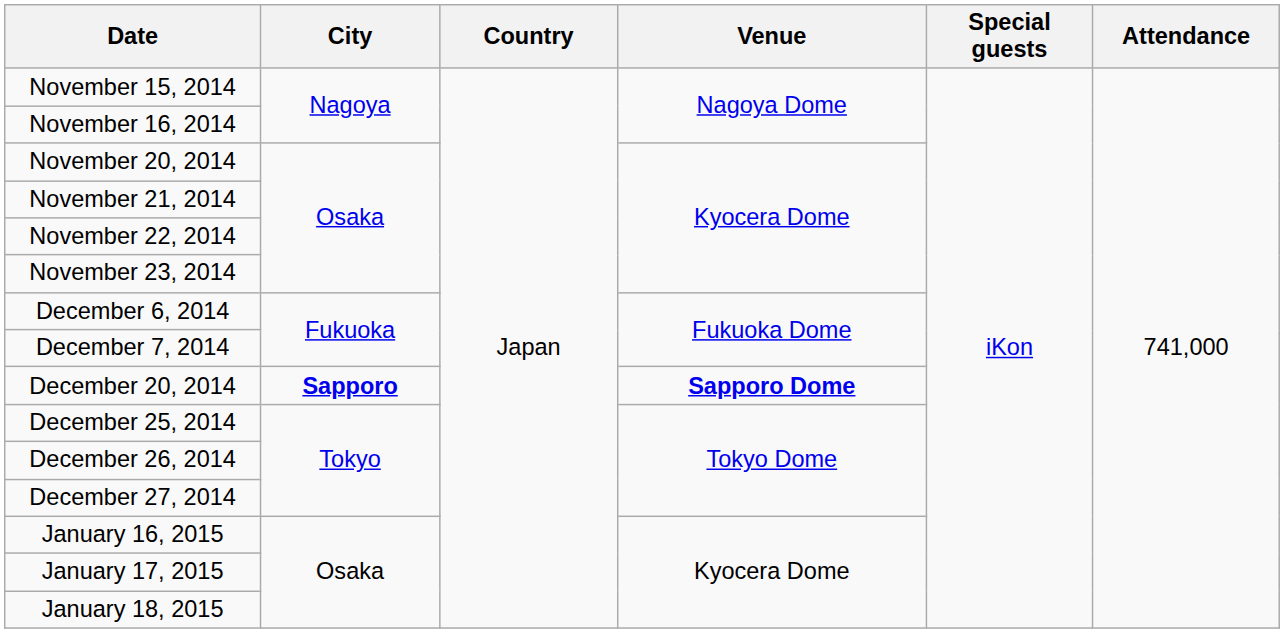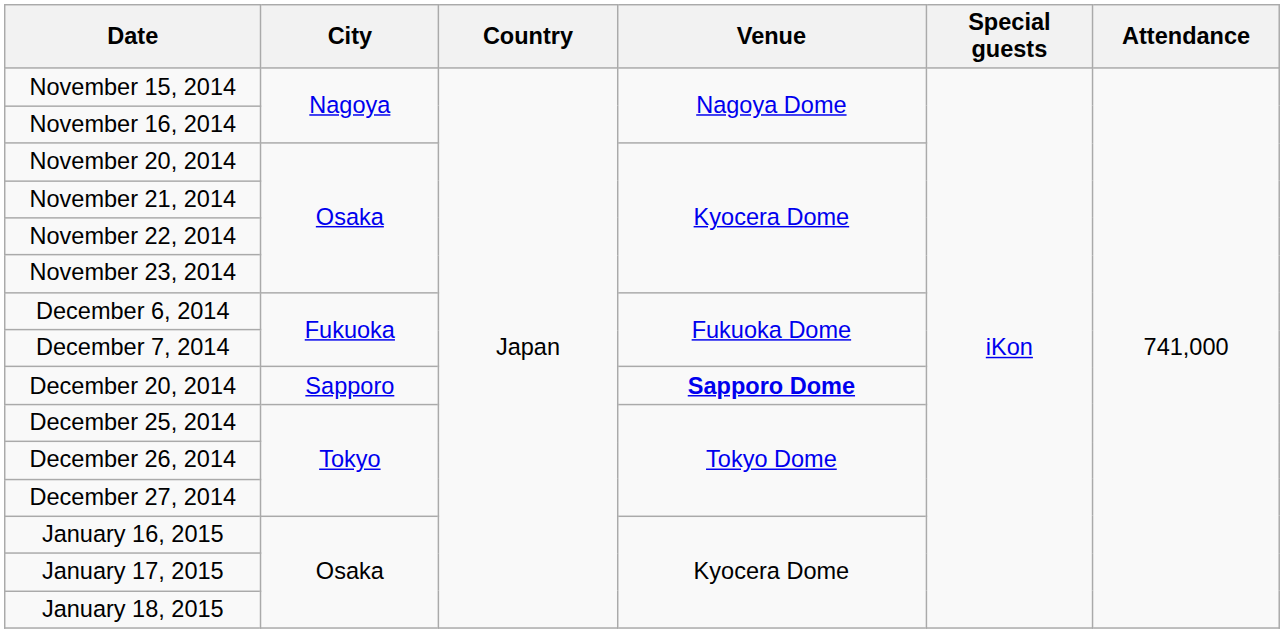(350, 385) bold -> (350, 385) normal
